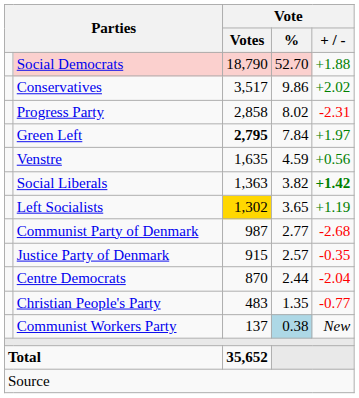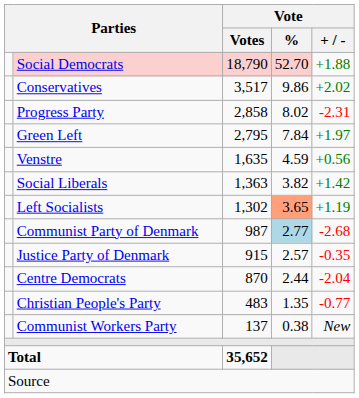(251, 135) bold -> (251, 135) normal
(333, 183) bold -> (333, 183) normal
(251, 207) gold background -> (251, 207) no background
(295, 207) no background -> (295, 207) lightsalmon background
(295, 231) no background -> (295, 231) lightblue background
(295, 326) lightblue background -> (295, 326) no background
